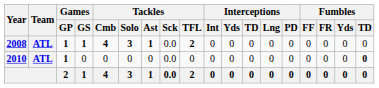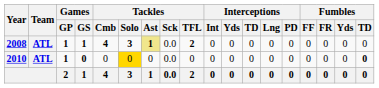(151, 43) no background -> (151, 43) khaki background
(84, 59) normal -> (84, 59) bold
(130, 59) no background -> (130, 59) gold background
